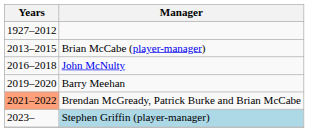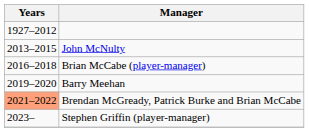(134, 48) Brian McCabe (player-manager) -> (93, 48) John McNulty
(93, 65) John McNulty -> (134, 65) Brian McCabe (player-manager)
(136, 118) lightblue background -> (136, 118) no background
